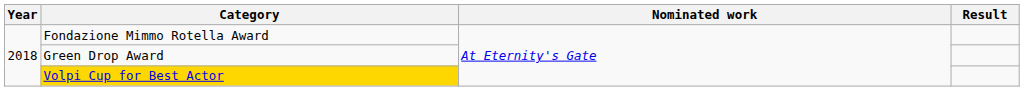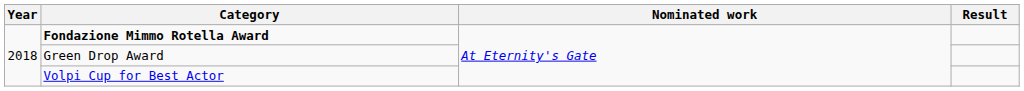(156, 35) normal -> (156, 35) bold
(134, 76) gold background -> (134, 76) no background
